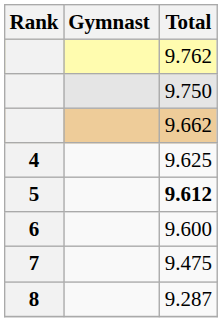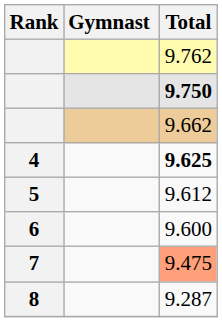(188, 91) normal -> (188, 91) bold
(188, 160) normal -> (188, 160) bold
(188, 194) bold -> (188, 194) normal
(188, 264) no background -> (188, 264) lightsalmon background
